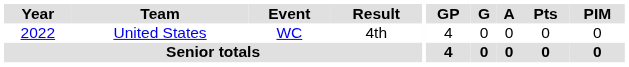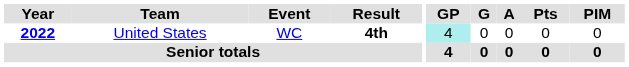(38, 33) normal -> (38, 33) bold
(376, 33) normal -> (376, 33) bold
(448, 33) no background -> (448, 33) paleturquoise background
